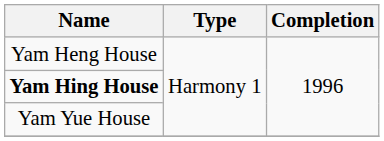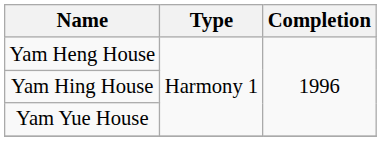(84, 86) bold -> (82, 86) normal
